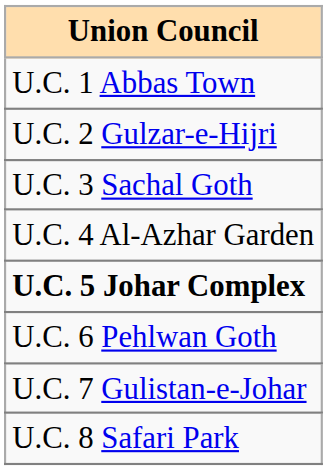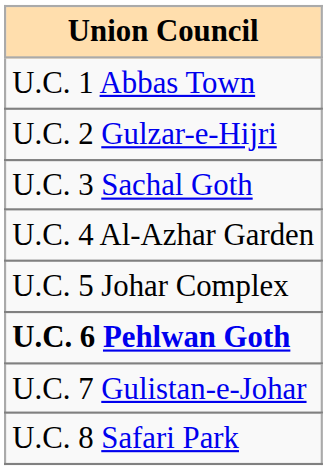(159, 285) bold -> (150, 285) normal
(144, 336) normal -> (151, 336) bold
